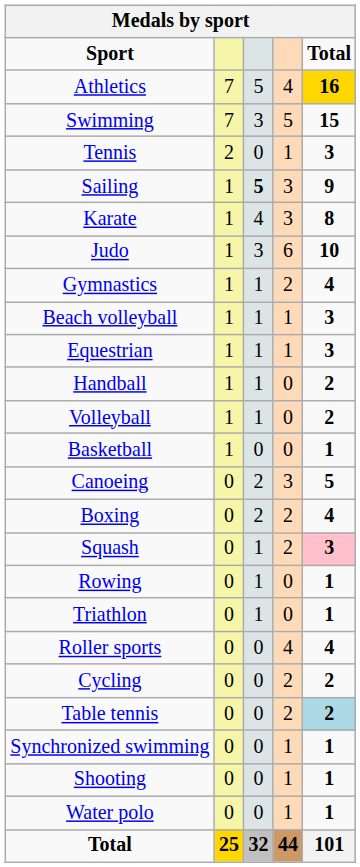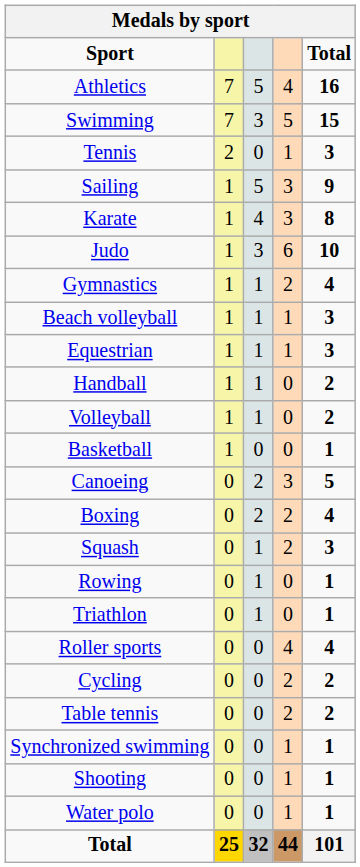(329, 86) gold background -> (329, 86) no background
(258, 185) bold -> (258, 185) normal
(329, 548) pink background -> (329, 548) no background
(329, 713) lightblue background -> (329, 713) no background
